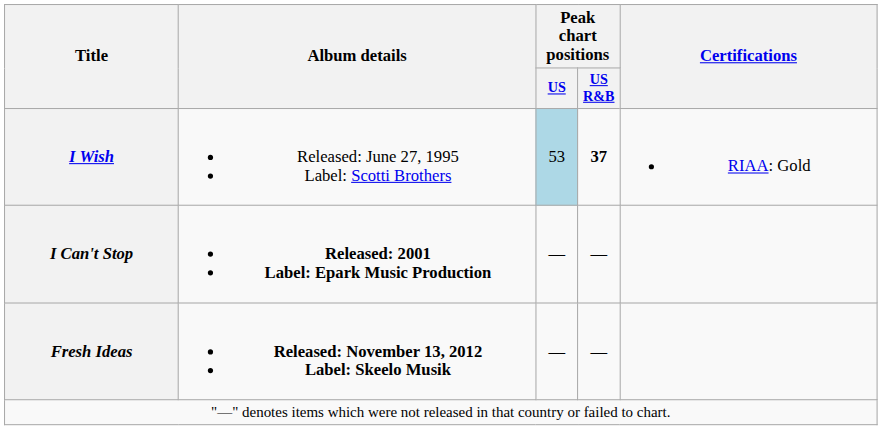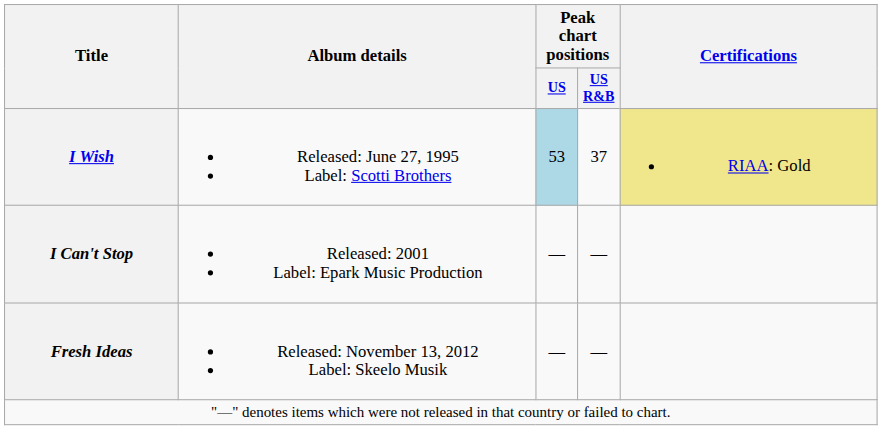(599, 156) bold -> (599, 156) normal
(748, 166) no background -> (748, 166) khaki background
(357, 263) bold -> (357, 263) normal
(357, 360) bold -> (357, 360) normal
